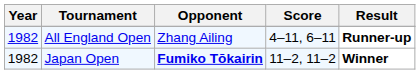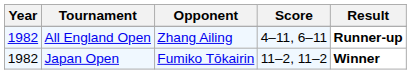(210, 59) bold -> (206, 59) normal
